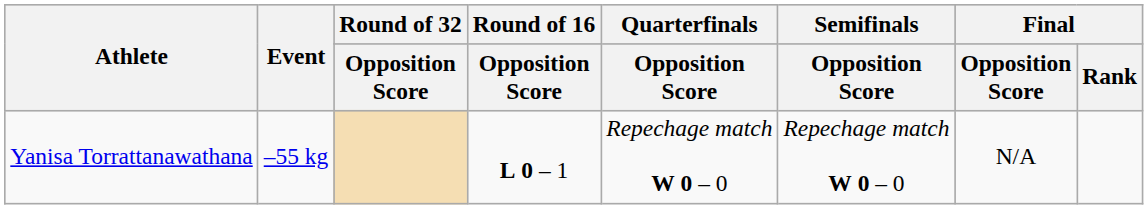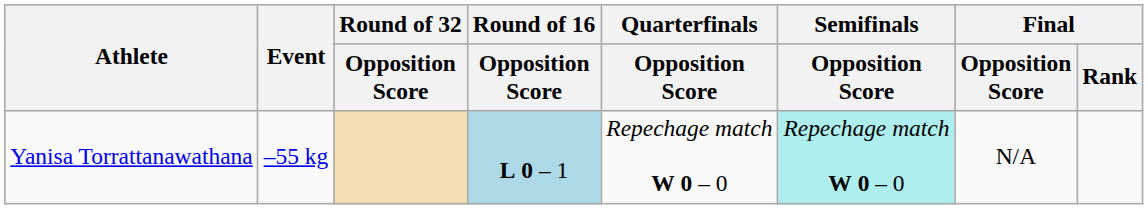(534, 170) no background -> (534, 170) lightblue background
(866, 157) no background -> (866, 157) paleturquoise background
